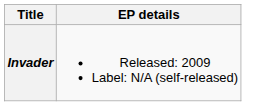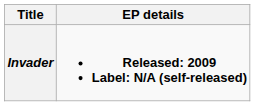(149, 70) normal -> (153, 70) bold
